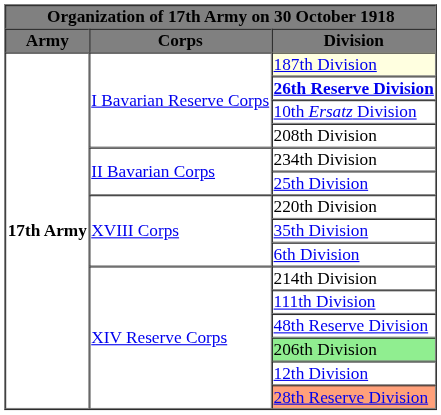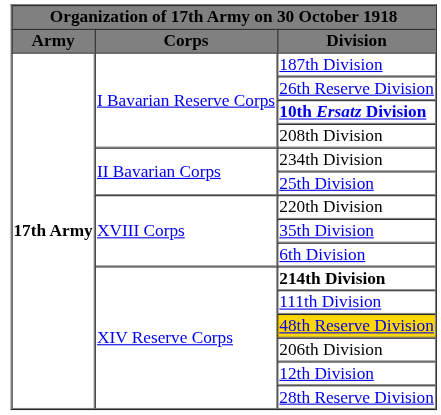(325, 64) lightyellow background -> (331, 64) no background
(354, 88) bold -> (357, 88) normal
(345, 111) normal -> (353, 111) bold
(325, 278) normal -> (332, 278) bold
(351, 325) no background -> (357, 325) gold background
(325, 349) lightgreen background -> (331, 349) no background
(351, 397) lightsalmon background -> (357, 397) no background
